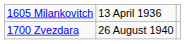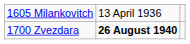(136, 30) normal -> (138, 30) bold
